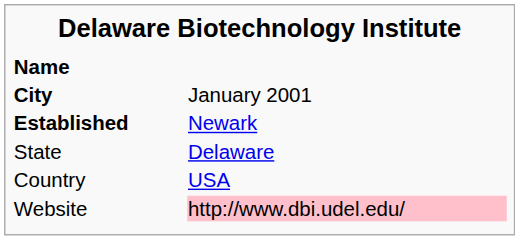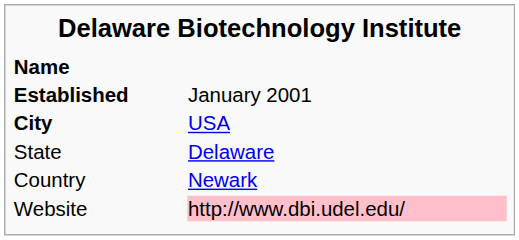(33, 95) City -> (71, 95) Established
(71, 123) Established -> (33, 123) City
(223, 123) Newark -> (209, 123) USA
(209, 180) USA -> (223, 180) Newark
